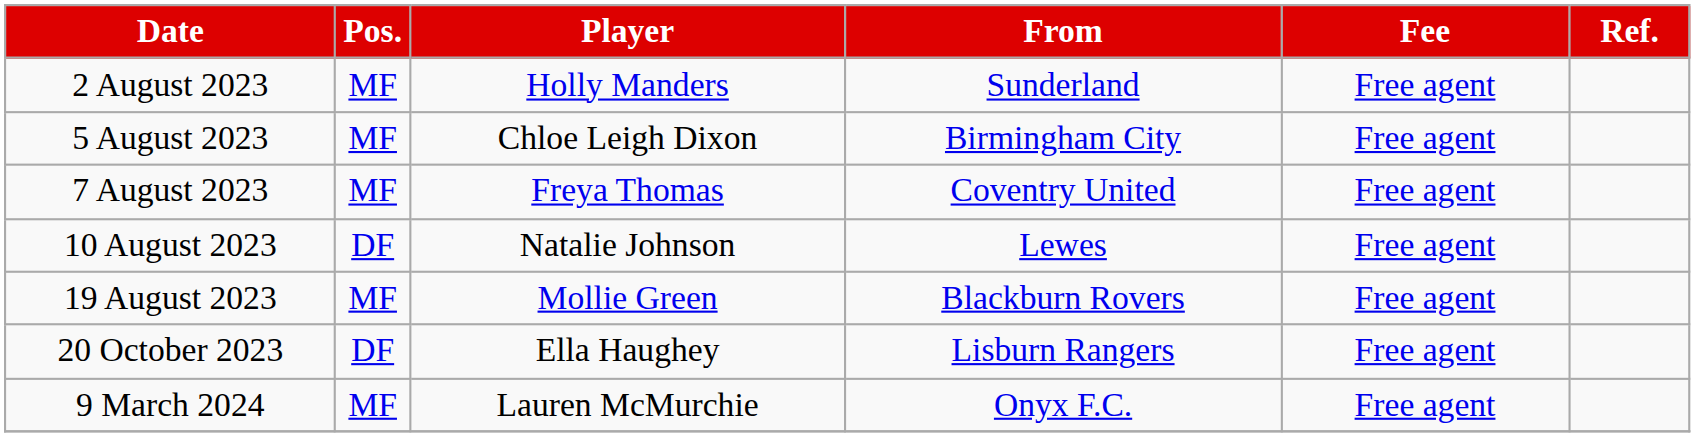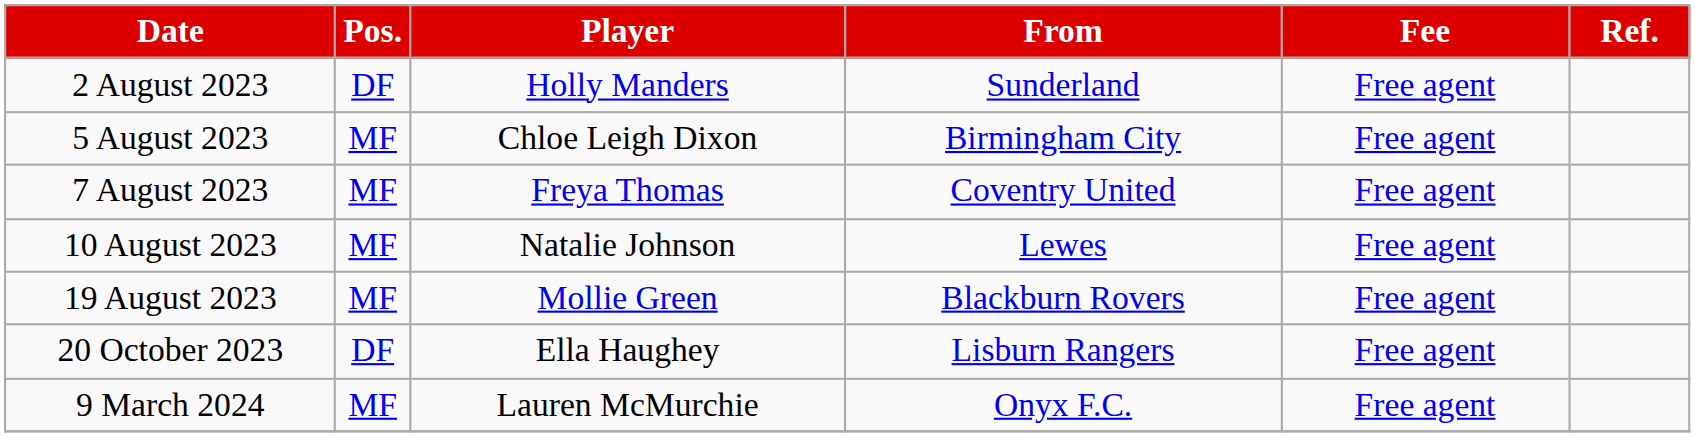(373, 84) MF -> (373, 84) DF
(373, 244) DF -> (373, 244) MF
